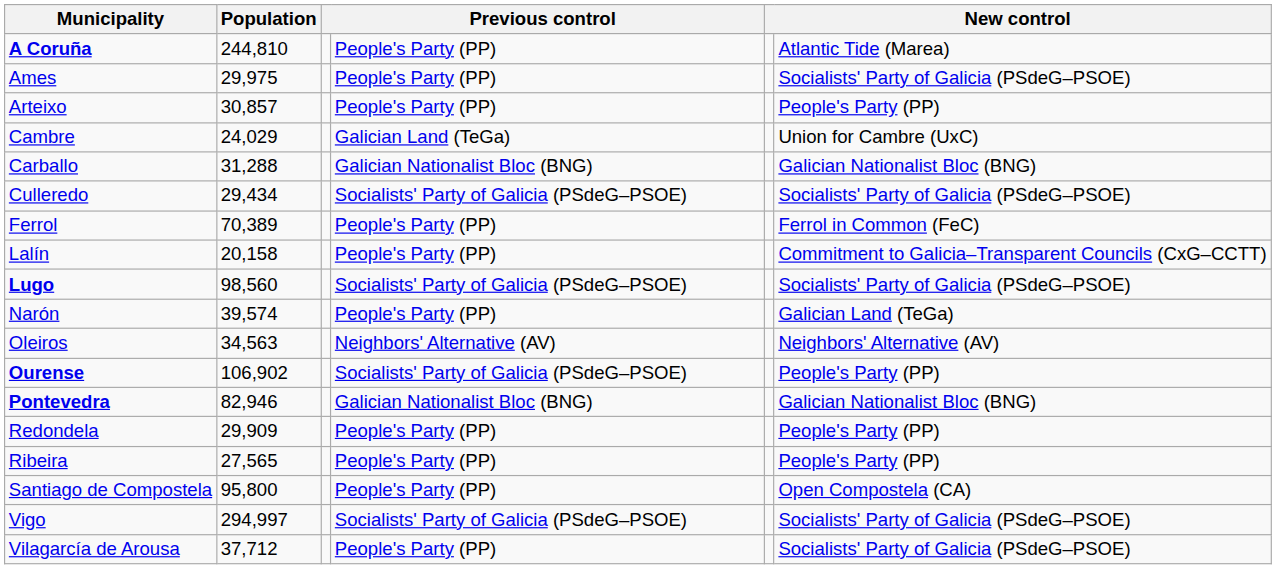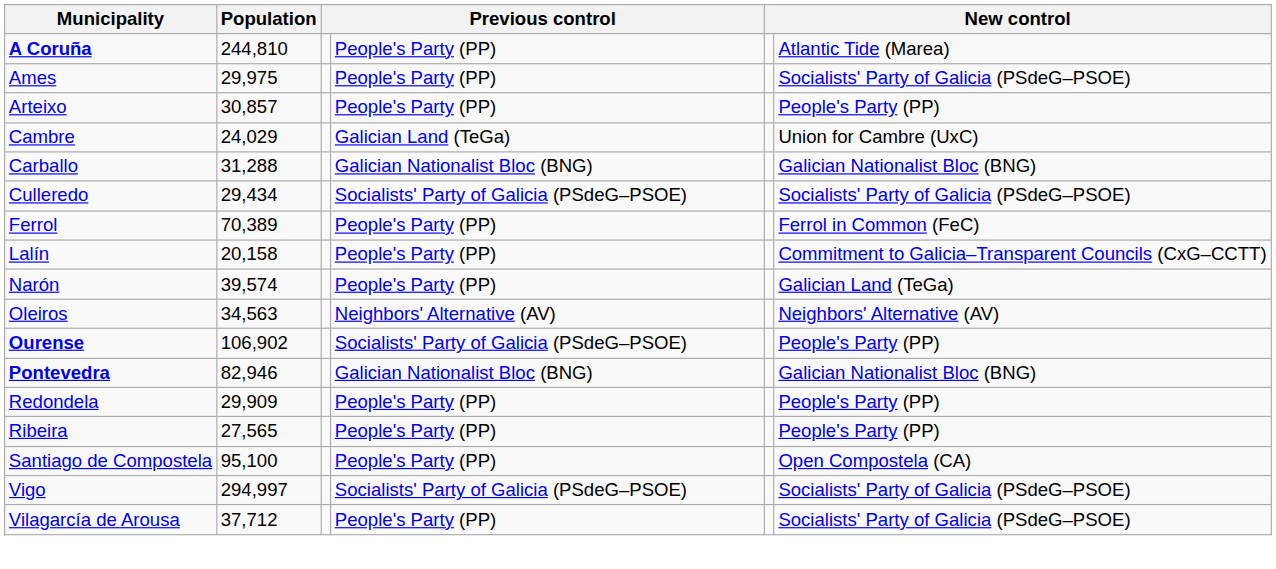- row: (32, 284)
(249, 490) 95,800 -> (249, 460) 95,100
